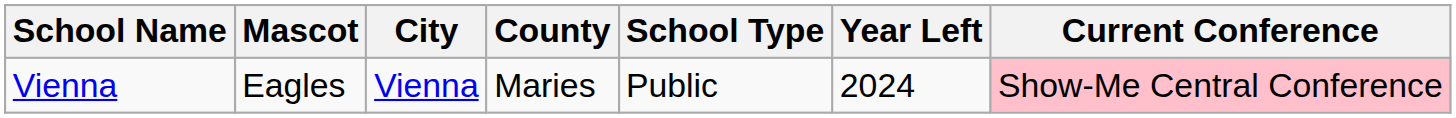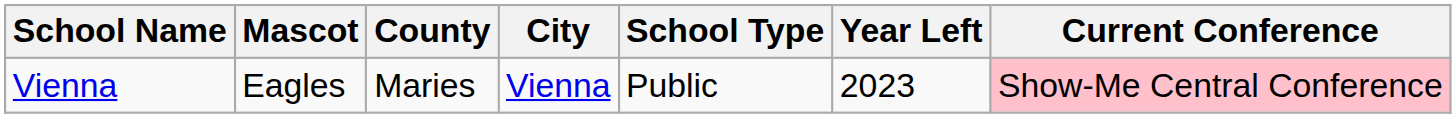columns swapped: (426, 31) <-> (552, 31)
(877, 84) 2024 -> (877, 84) 2023
